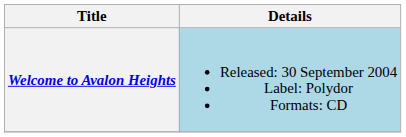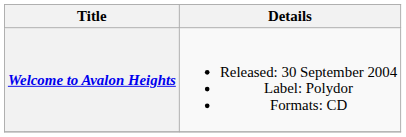(290, 88) lightblue background -> (290, 88) no background
